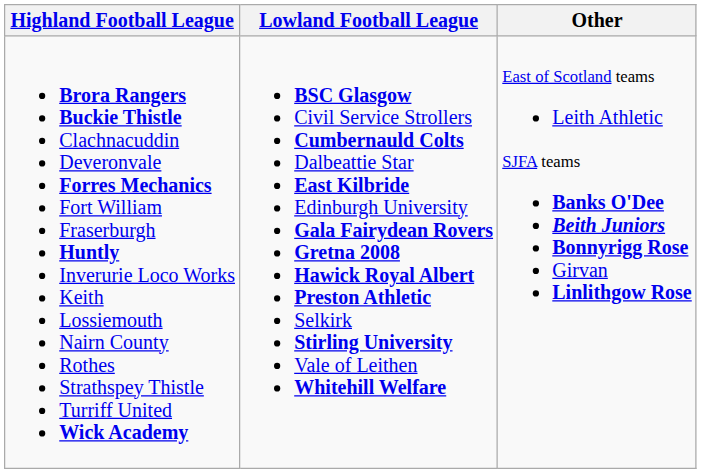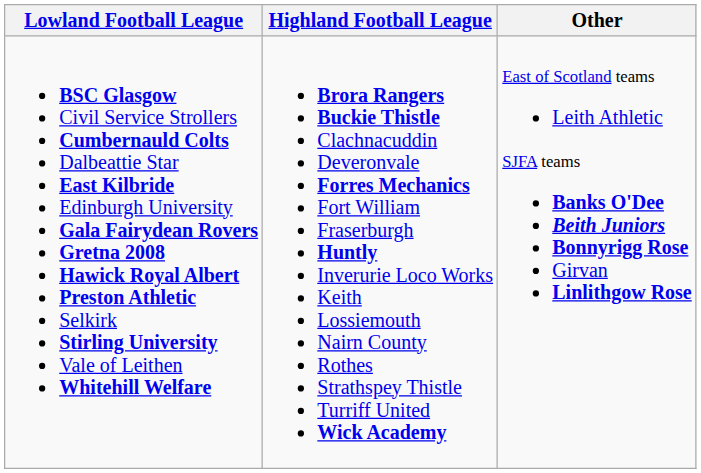columns swapped: (369, 20) <-> (122, 20)
